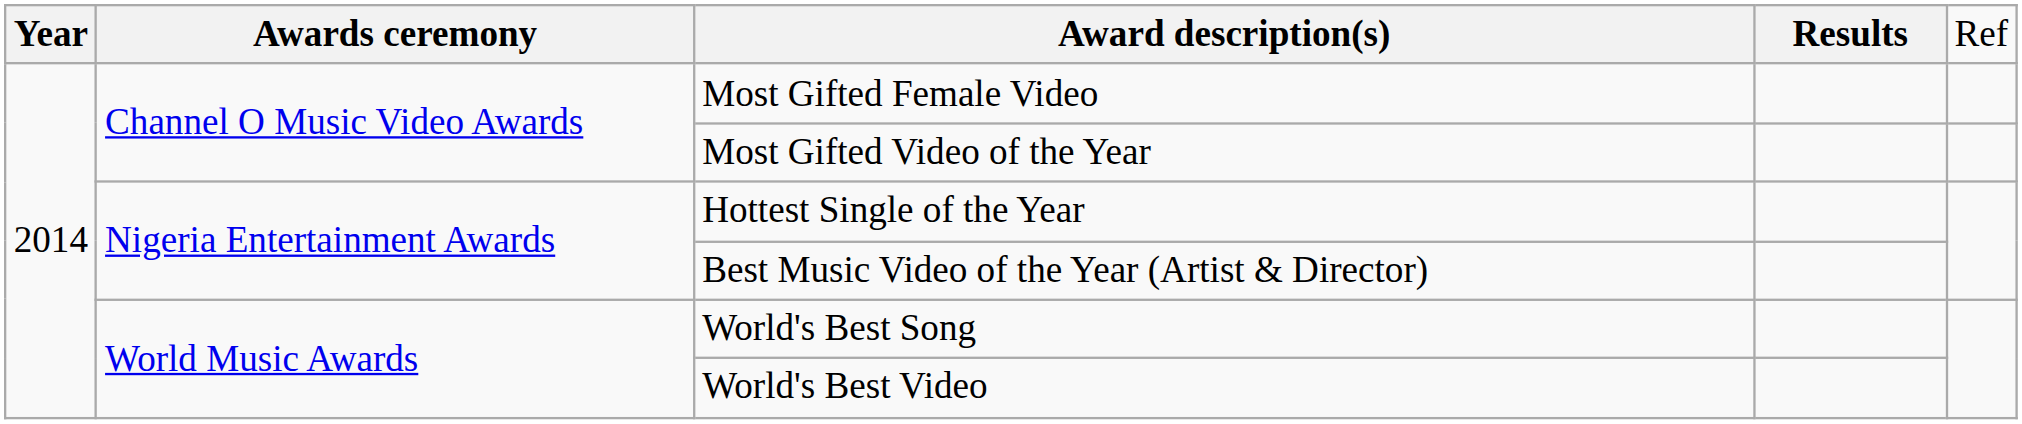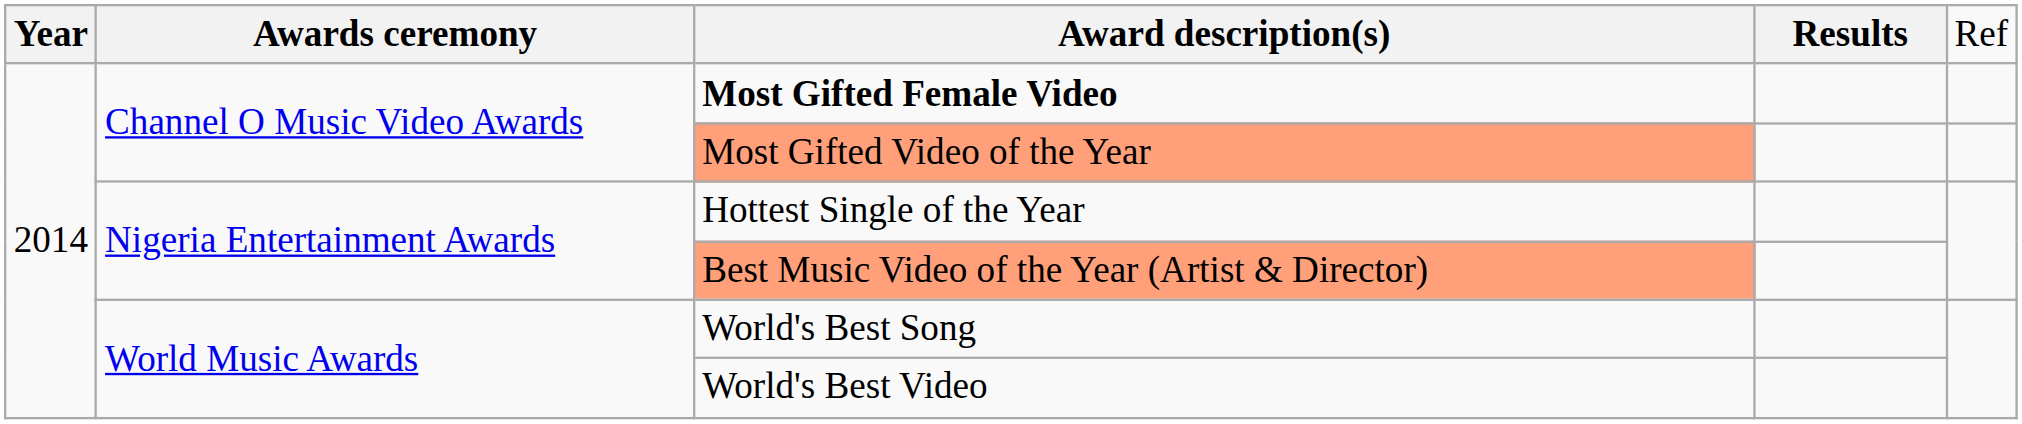(900, 92) normal -> (910, 92) bold
(927, 151) no background -> (927, 151) lightsalmon background
(1065, 269) no background -> (1065, 269) lightsalmon background
